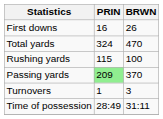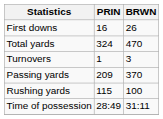rows swapped: (38, 59) <-> (29, 91)
(105, 75) lightgreen background -> (105, 75) no background
